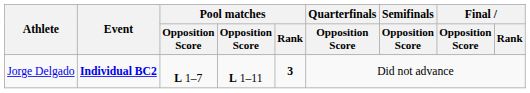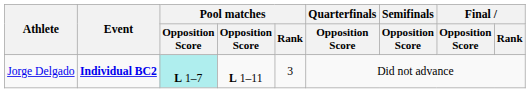(188, 78) no background -> (188, 78) paleturquoise background
(290, 71) bold -> (290, 71) normal
